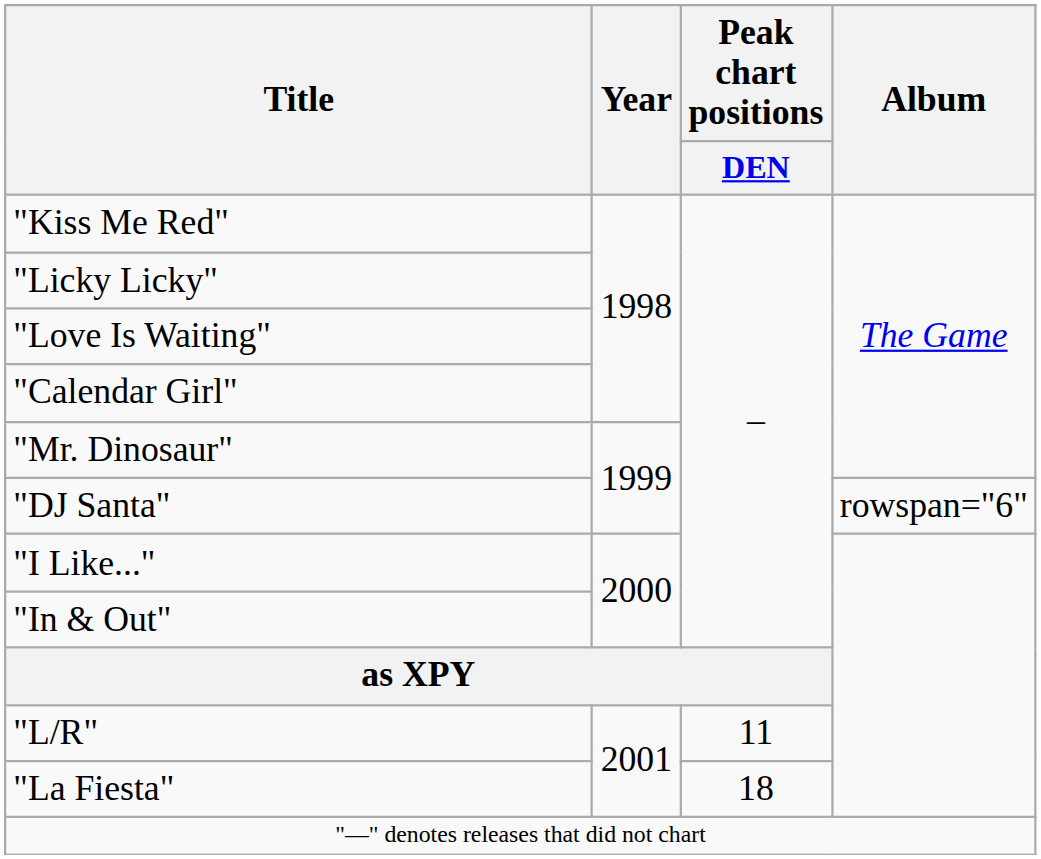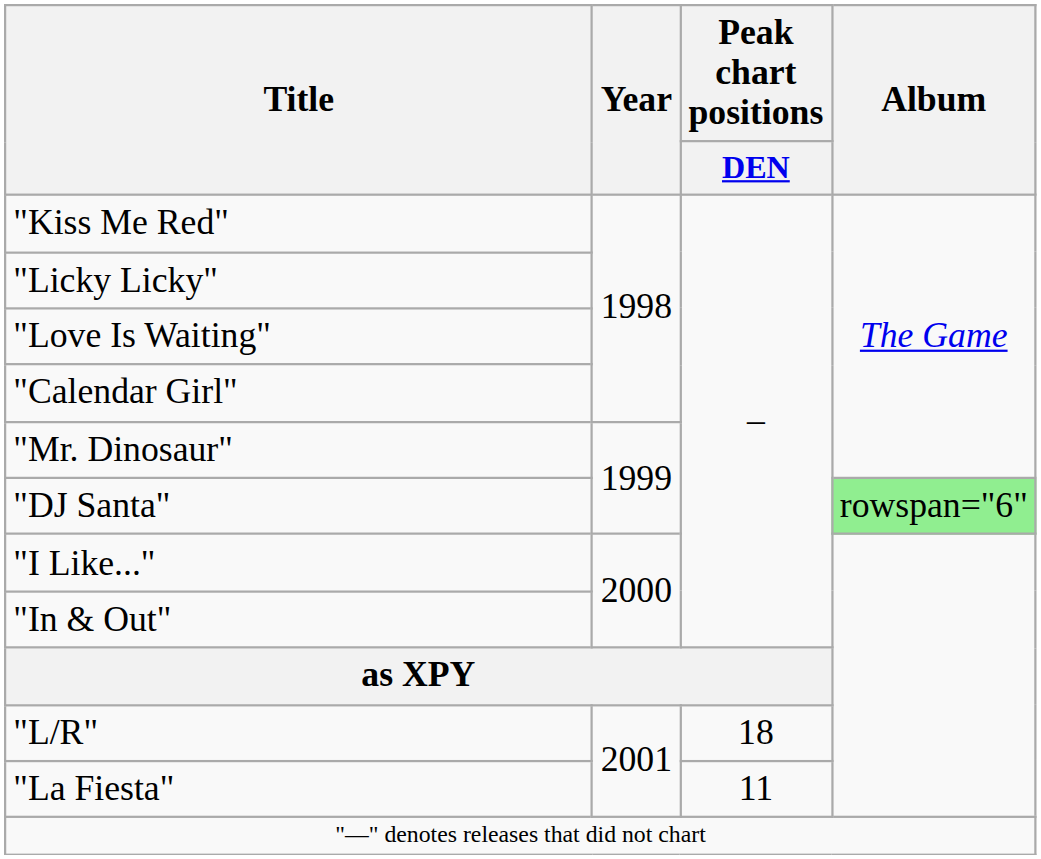(934, 505) no background -> (934, 505) lightgreen background
(756, 731) 11 -> (756, 731) 18
(756, 788) 18 -> (756, 788) 11
